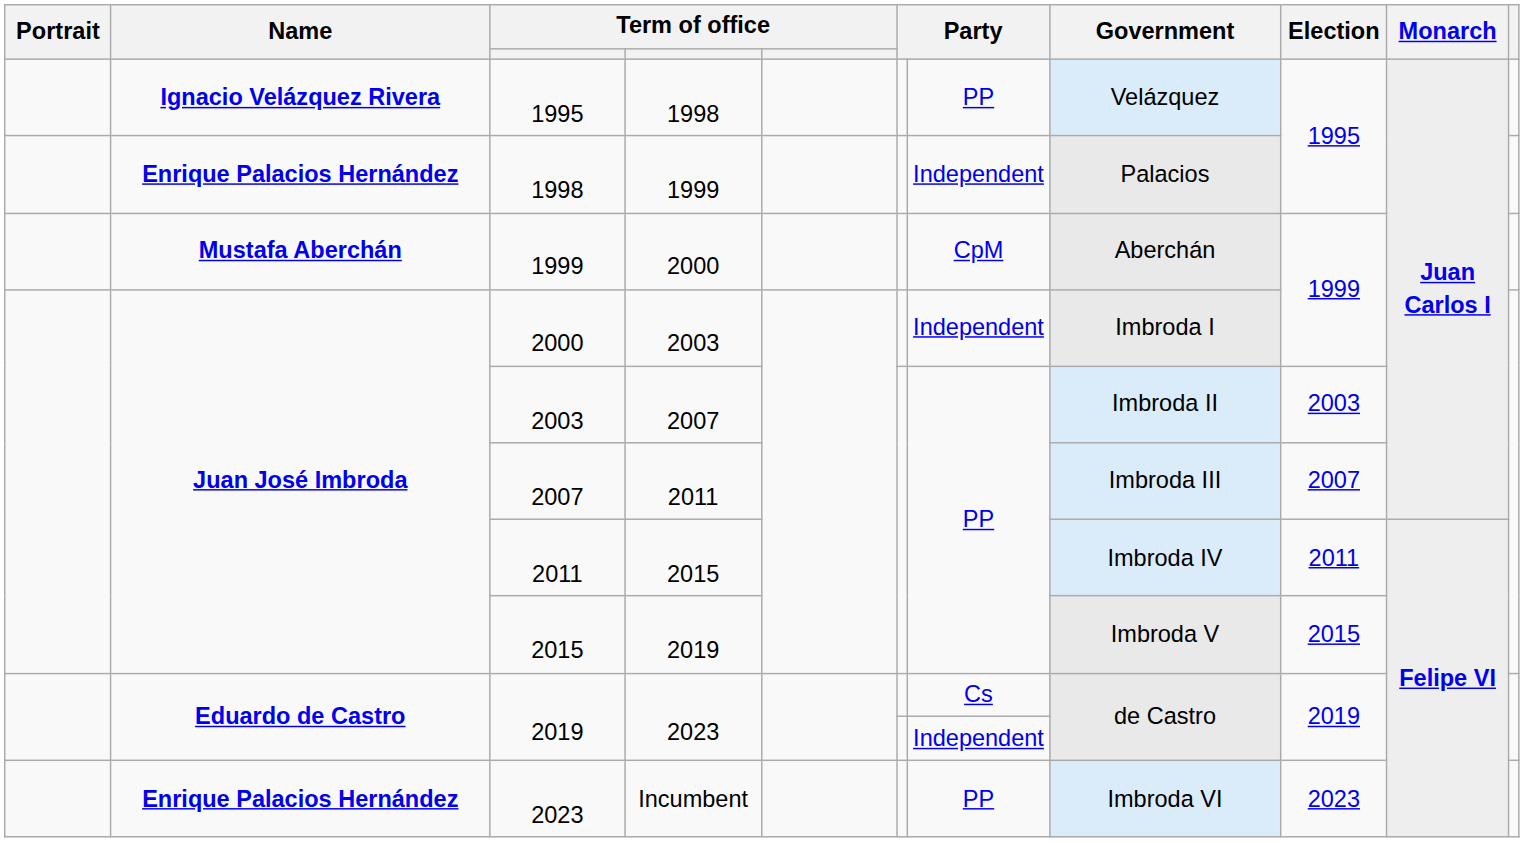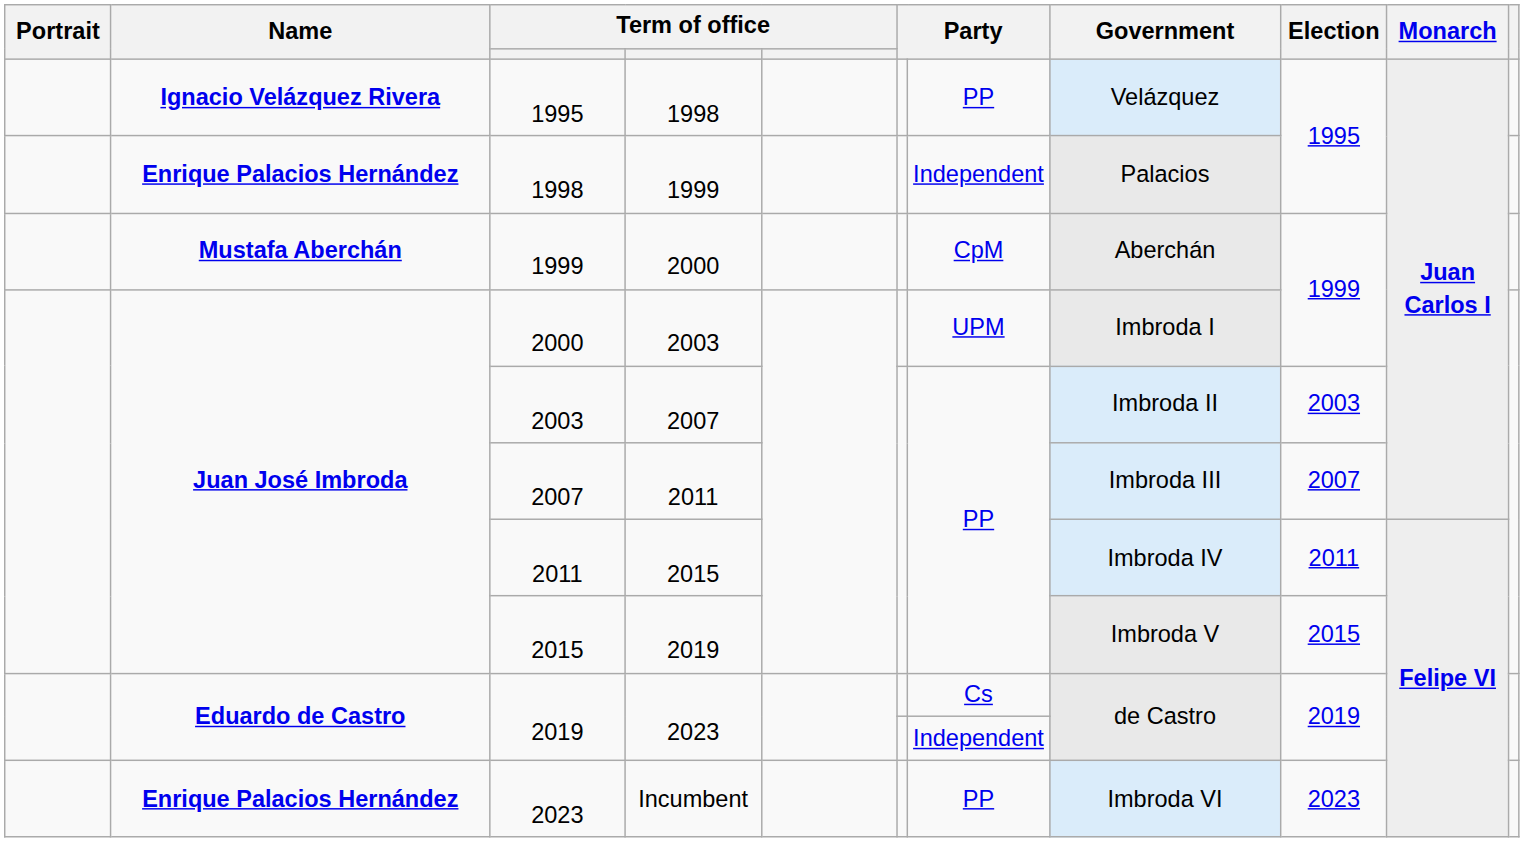(979, 327) Independent -> (978, 327) UPM
